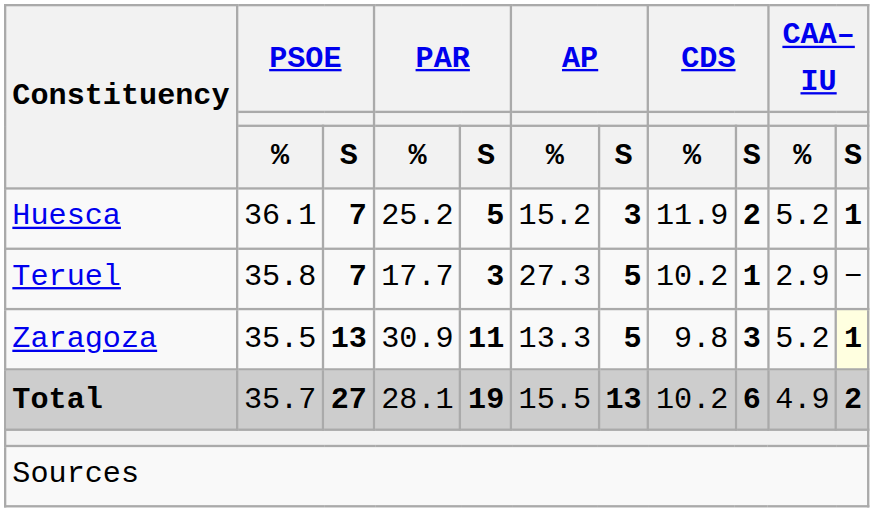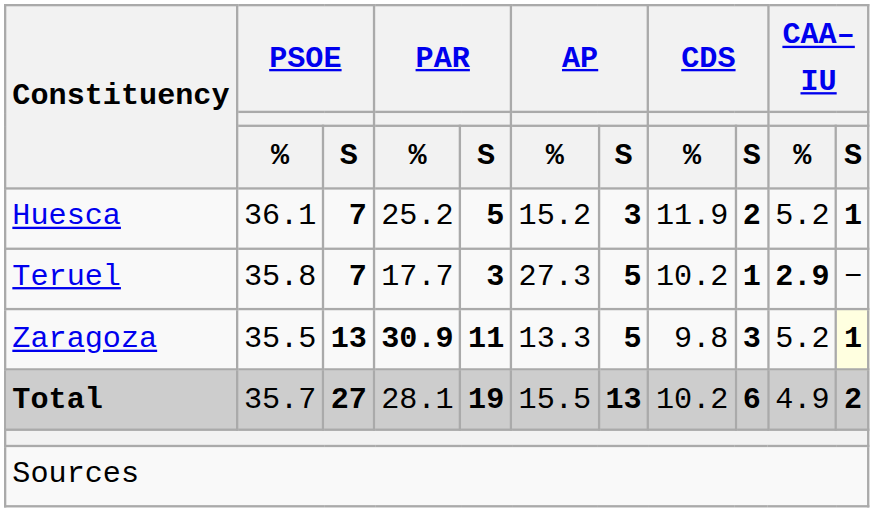(802, 277) normal -> (802, 277) bold
(417, 338) normal -> (417, 338) bold
